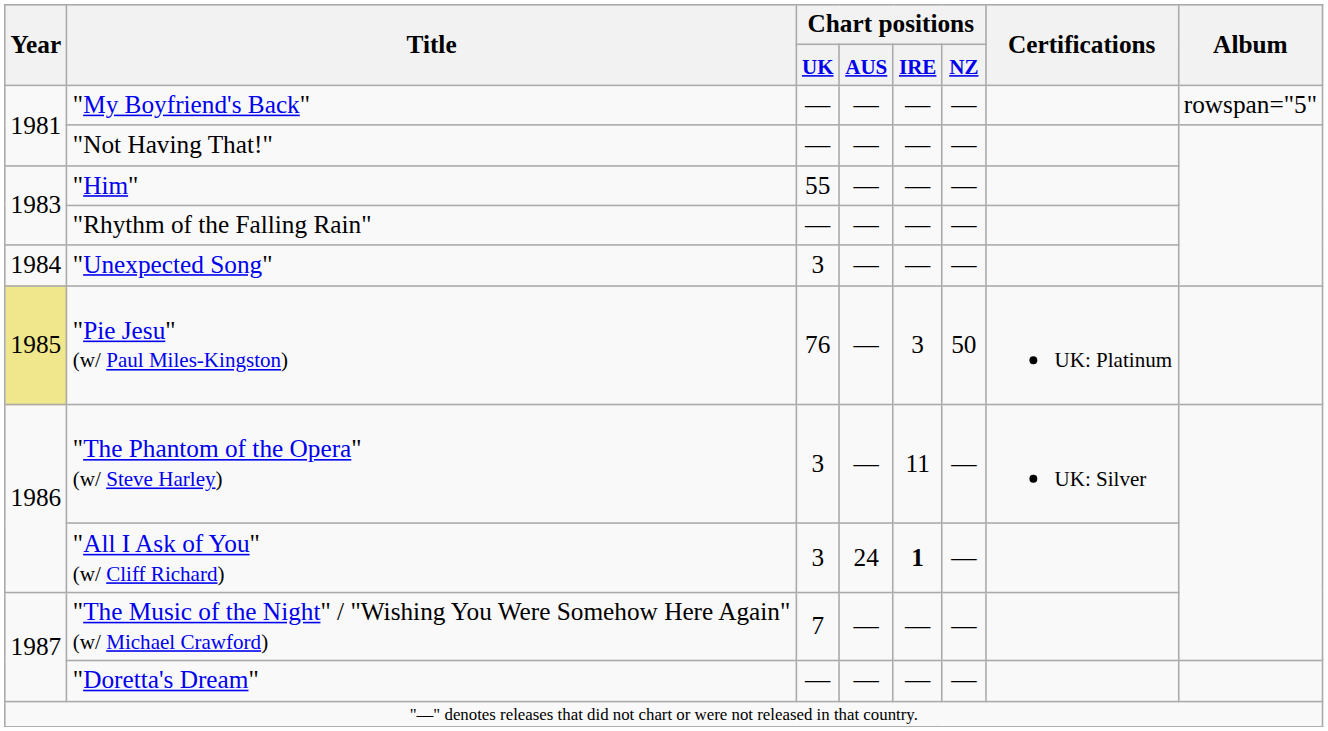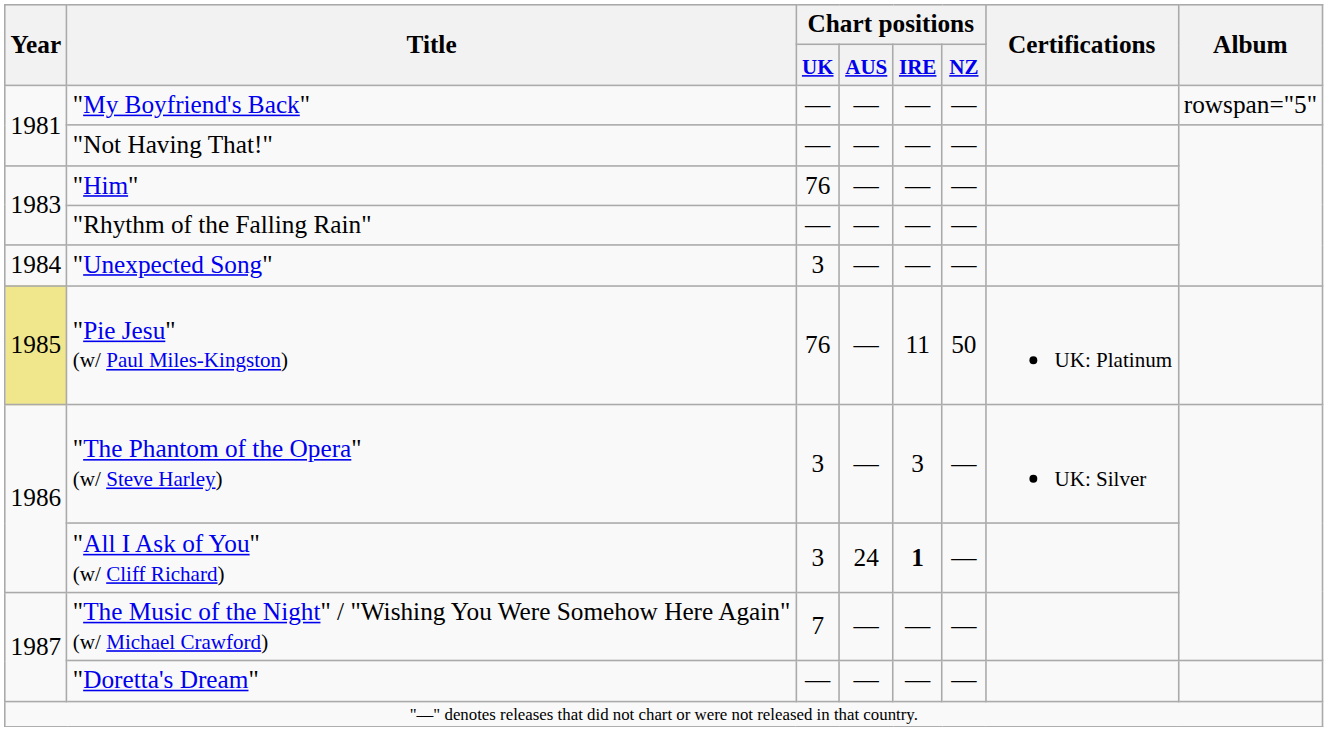(818, 184) 55 -> (818, 184) 76
(918, 344) 3 -> (918, 344) 11
(918, 463) 11 -> (918, 463) 3
